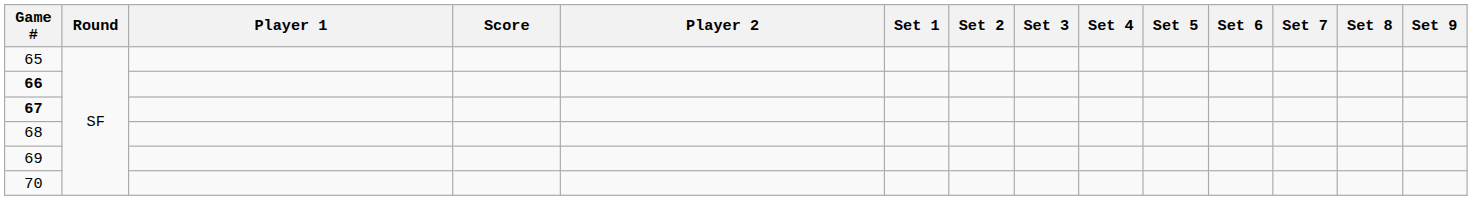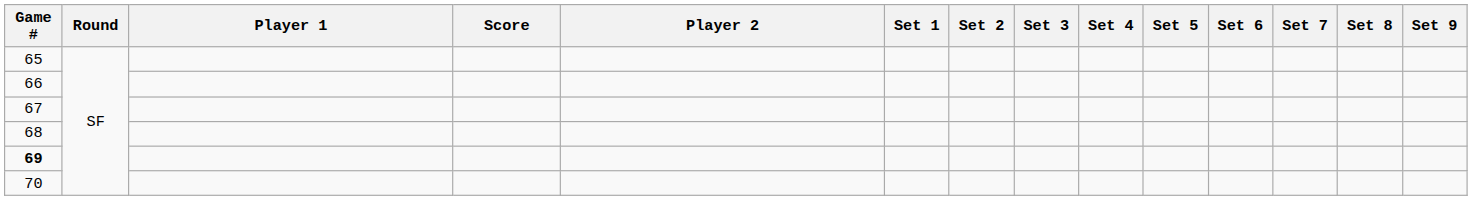(33, 84) bold -> (33, 84) normal
(33, 109) bold -> (33, 109) normal
(33, 158) normal -> (33, 158) bold
